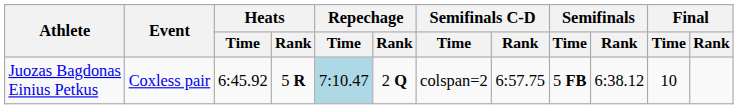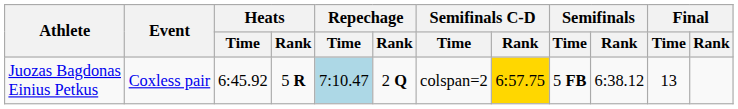(520, 80) no background -> (520, 80) gold background
(669, 80) 10 -> (669, 80) 13
